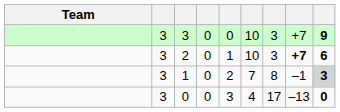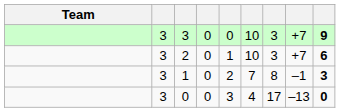(299, 55) bold -> (299, 55) normal
(324, 76) lightgrey background -> (324, 76) no background
